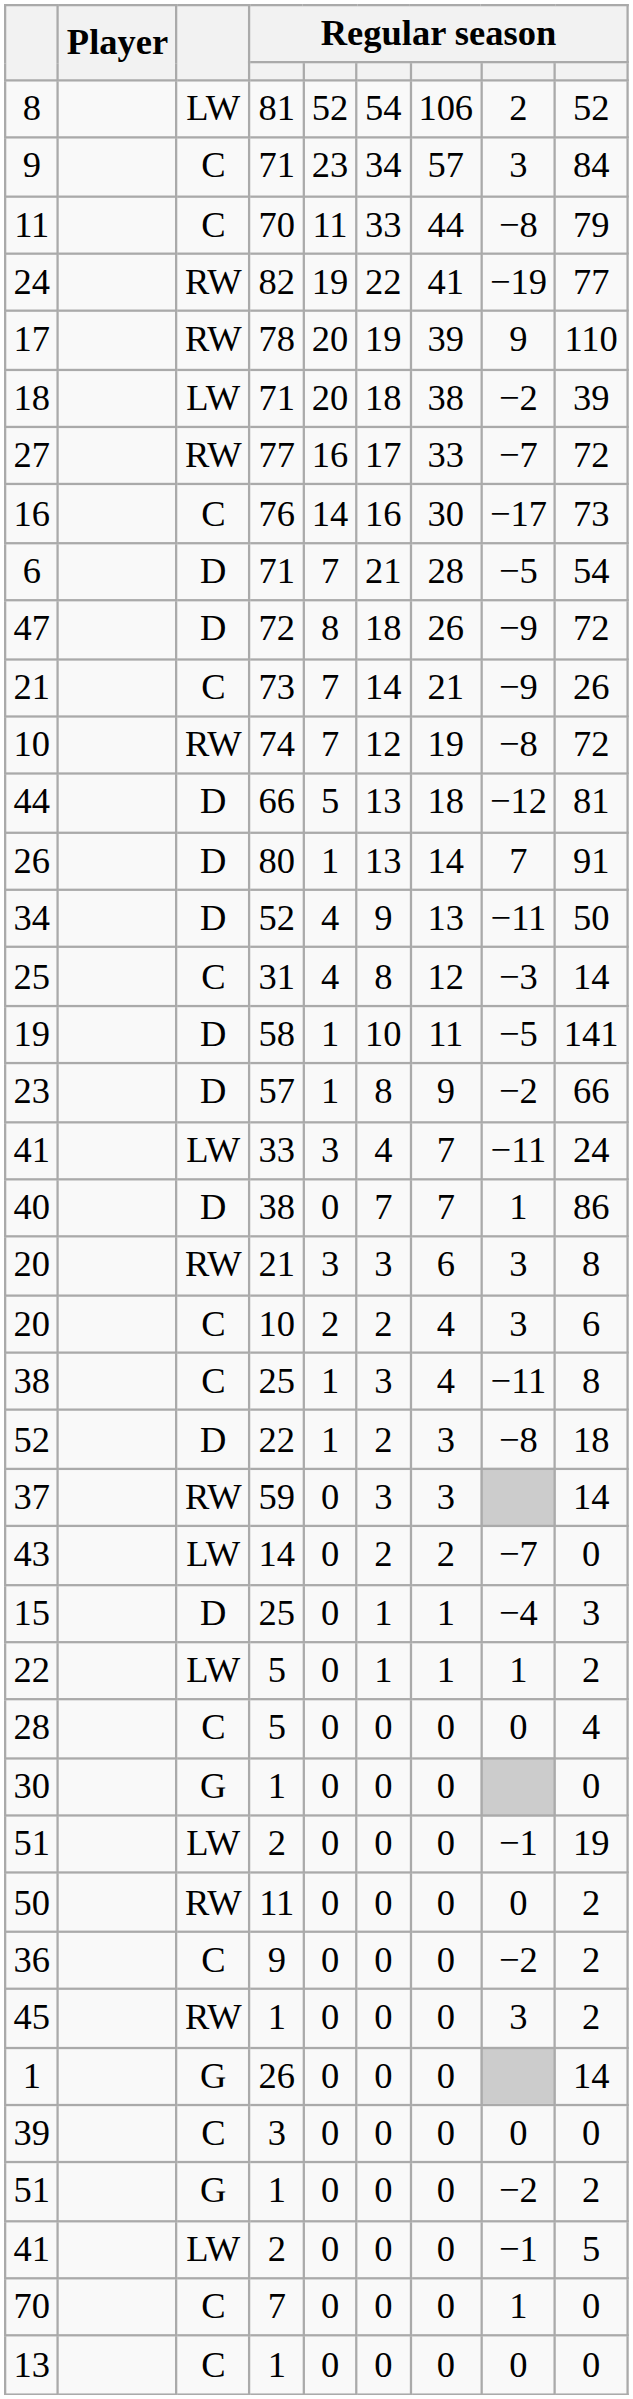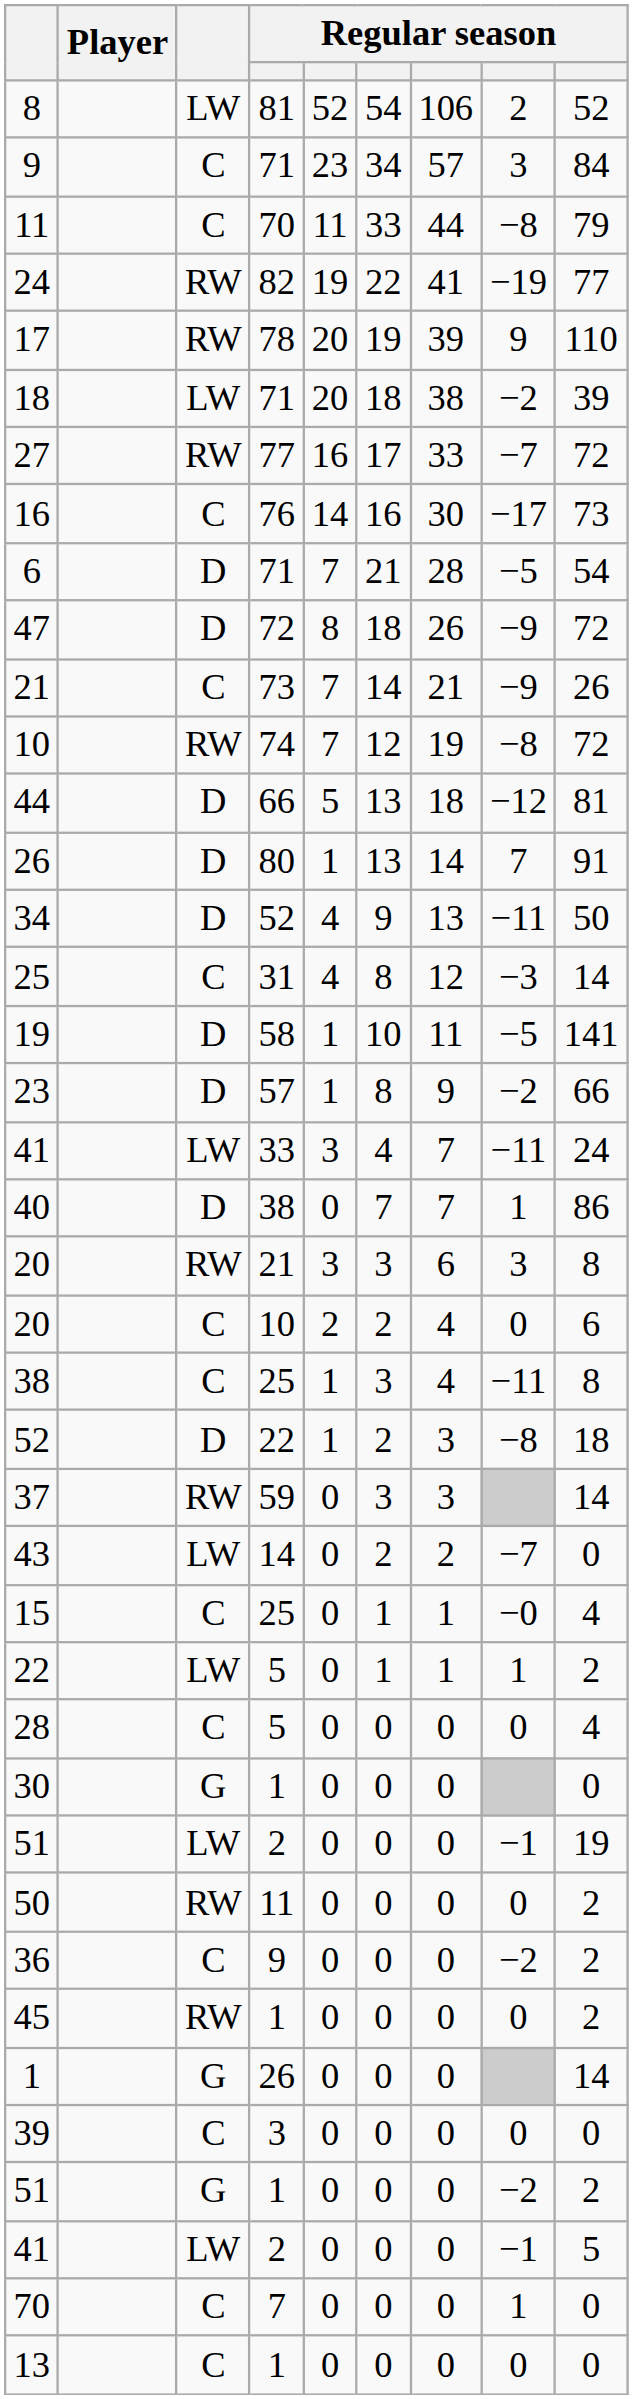(518, 1323) 3 -> (518, 1323) 0
(213, 1612) D -> (213, 1612) C
(518, 1612) −4 -> (518, 1612) −0
(591, 1612) 3 -> (591, 1612) 4
(518, 2017) 3 -> (518, 2017) 0
